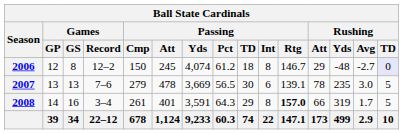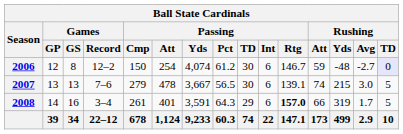(167, 66) 245 -> (167, 66) 254
(248, 66) 18 -> (248, 66) 30
(268, 66) 8 -> (268, 66) 6
(319, 66) 29 -> (319, 66) 59
(198, 84) 3,669 -> (198, 84) 3,667
(319, 84) 78 -> (319, 84) 74
(342, 84) 235 -> (342, 84) 215
(268, 102) 8 -> (268, 102) 6
